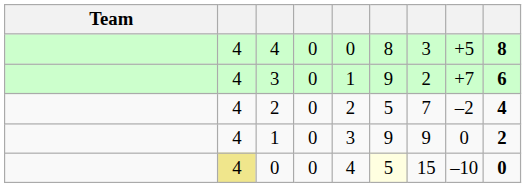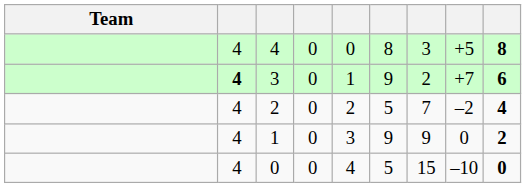(237, 78) normal -> (237, 78) bold
(237, 167) khaki background -> (237, 167) no background
(388, 167) lightyellow background -> (388, 167) no background
